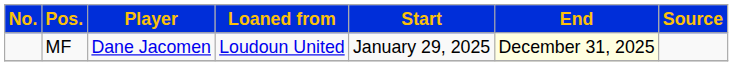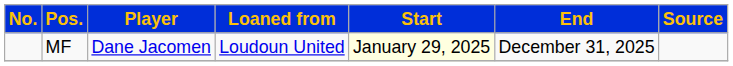(422, 47) no background -> (422, 47) lightyellow background
(577, 47) lightyellow background -> (577, 47) no background
